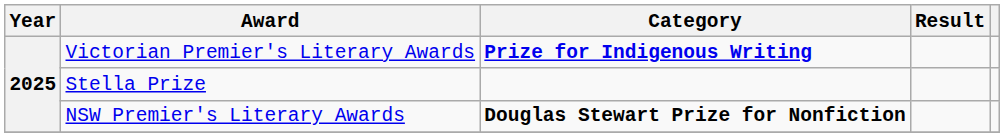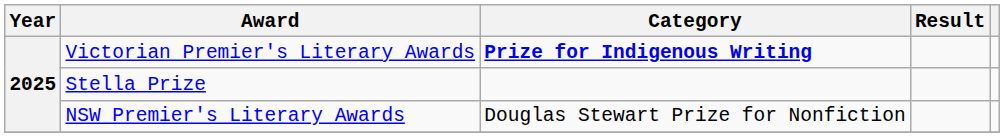(695, 116) bold -> (695, 116) normal
